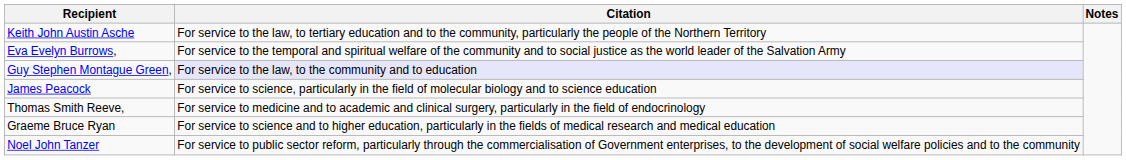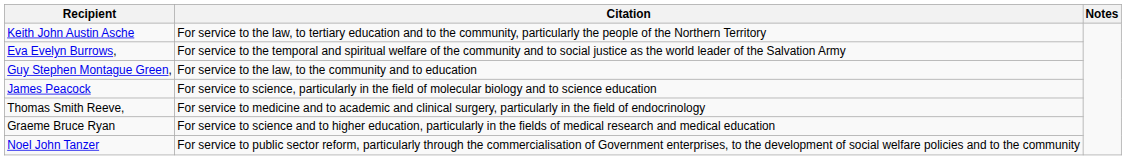(327, 70) lavender background -> (327, 70) no background
